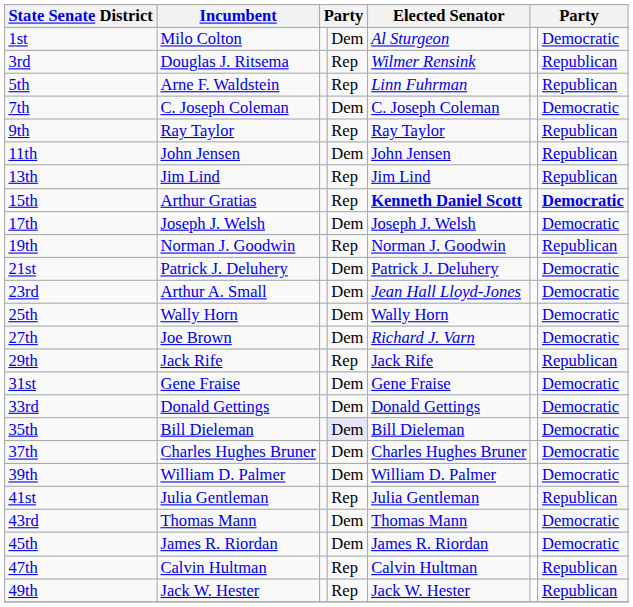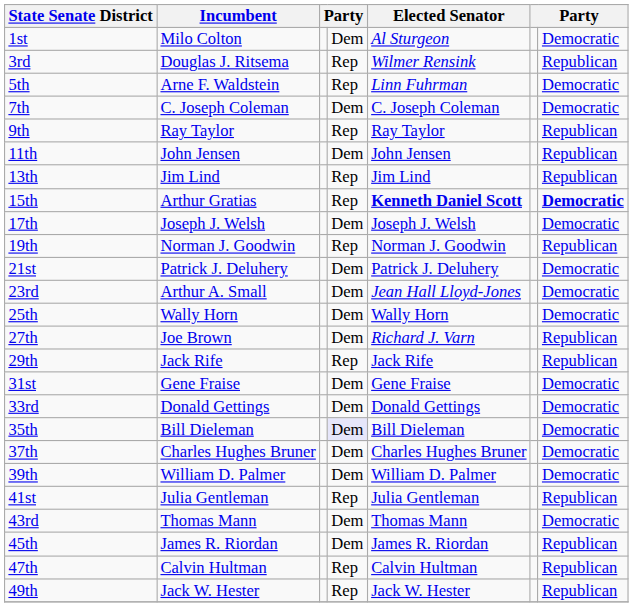(580, 85) Republican -> (581, 85) Democratic
(581, 337) Democratic -> (580, 337) Republican
(581, 544) Democratic -> (580, 544) Republican
